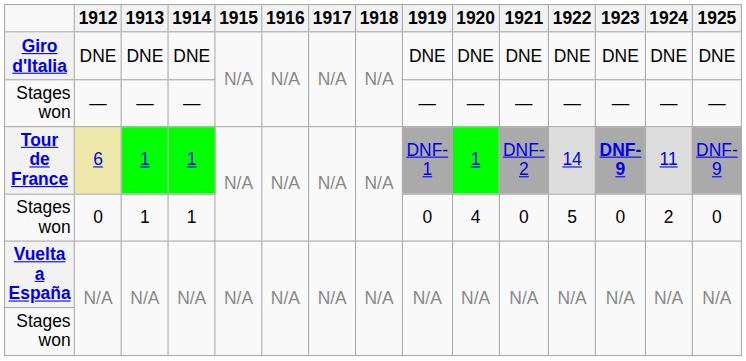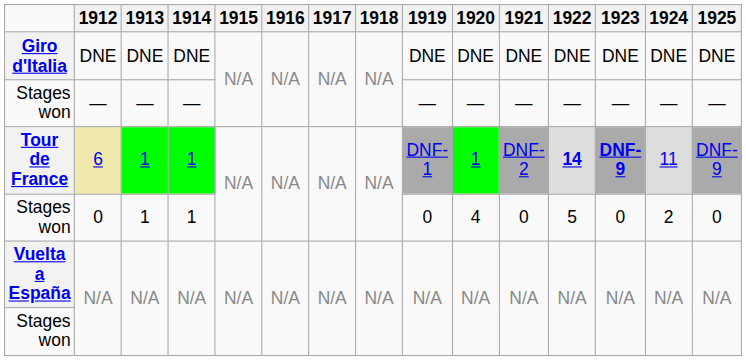(572, 160) normal -> (572, 160) bold
